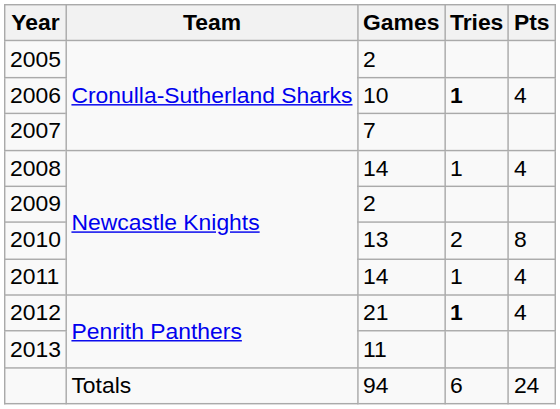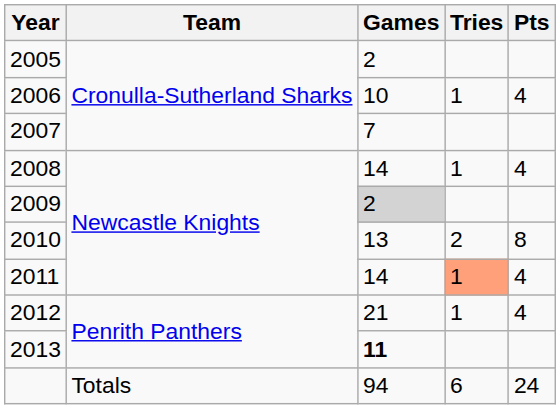(456, 95) bold -> (456, 95) normal
(369, 204) no background -> (369, 204) lightgrey background
(456, 276) no background -> (456, 276) lightsalmon background
(456, 312) bold -> (456, 312) normal
(375, 349) normal -> (375, 349) bold
